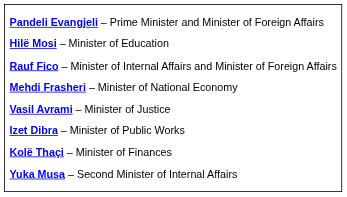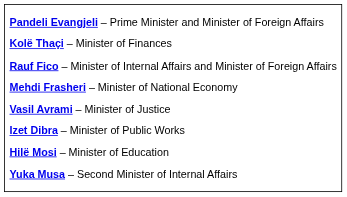(89, 44) Hilë Mosi – Minister of Education -> (91, 44) Kolë Thaçi – Minister of Finances
(91, 152) Kolë Thaçi – Minister of Finances -> (89, 152) Hilë Mosi – Minister of Education
